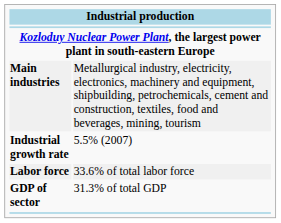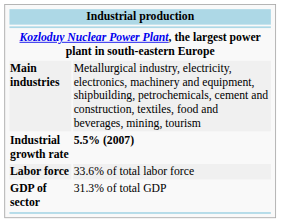(103, 140) normal -> (104, 140) bold
